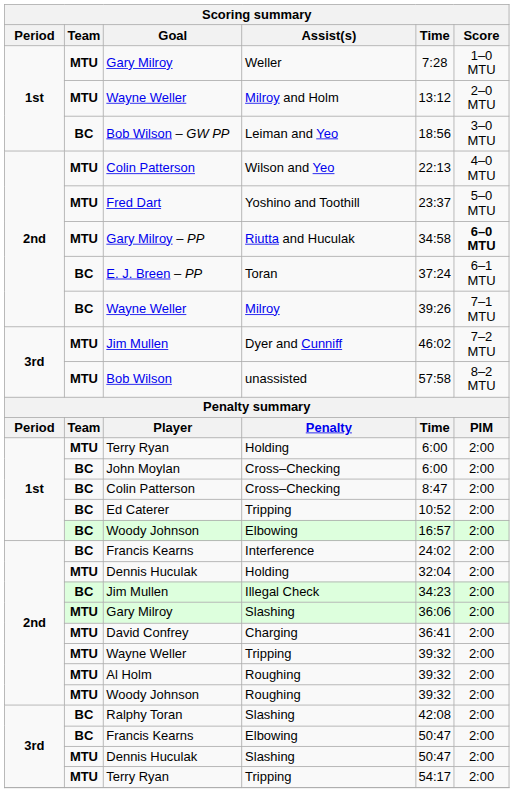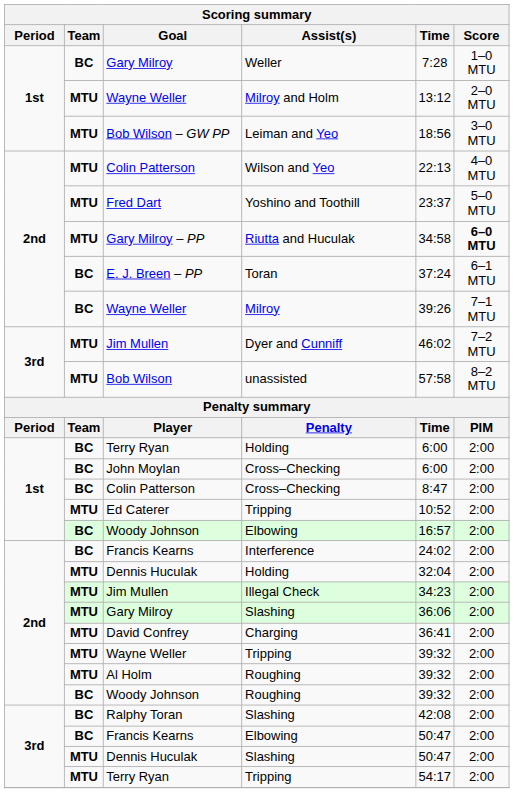(84, 63) MTU -> (84, 63) BC
(84, 133) BC -> (84, 133) MTU
(84, 448) MTU -> (84, 448) BC
(84, 509) BC -> (84, 509) MTU
(84, 592) BC -> (84, 592) MTU
(84, 694) MTU -> (84, 694) BC
